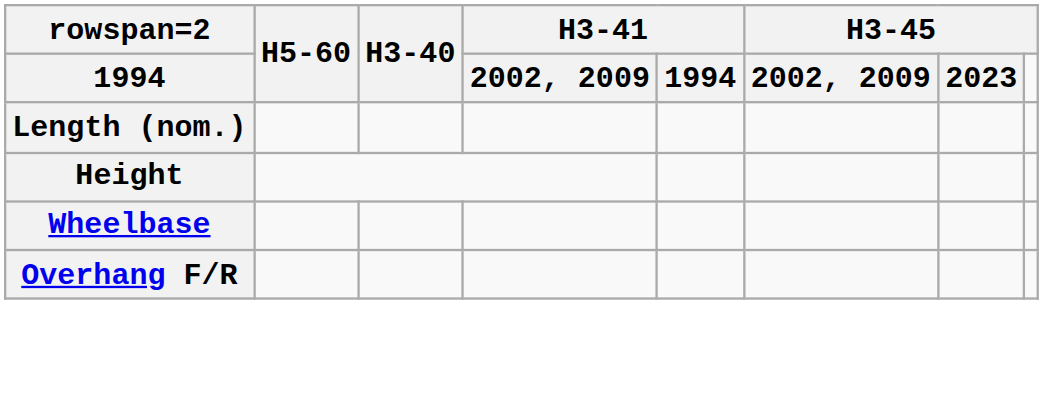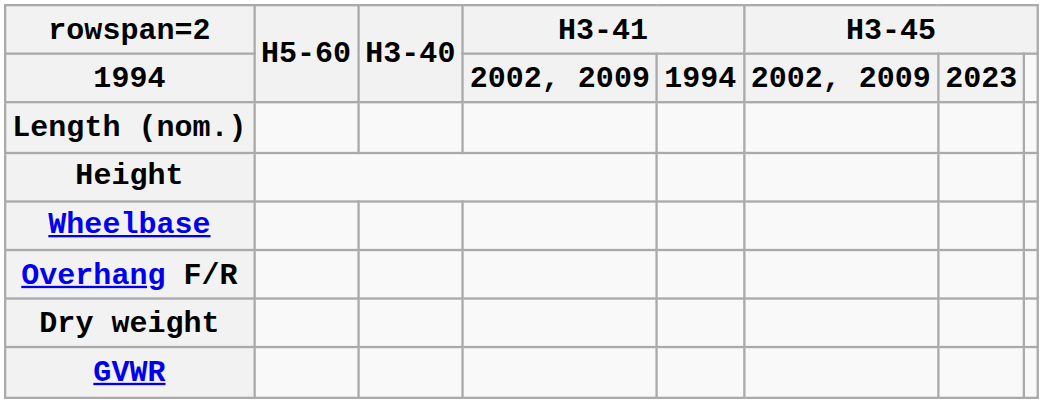+ row: (129, 323)
+ row: (129, 372)
